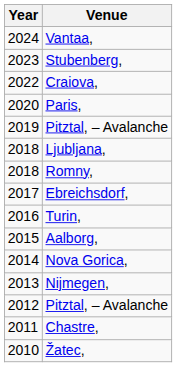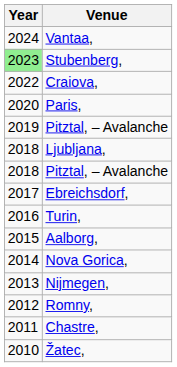(23, 60) no background -> (23, 60) lightgreen background
(69, 171) Romny, -> (107, 171) Pitztal, – Avalanche
(107, 305) Pitztal, – Avalanche -> (69, 305) Romny,
